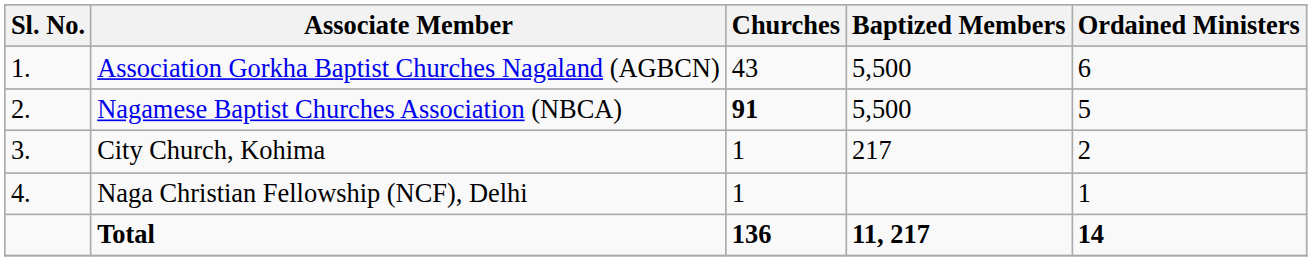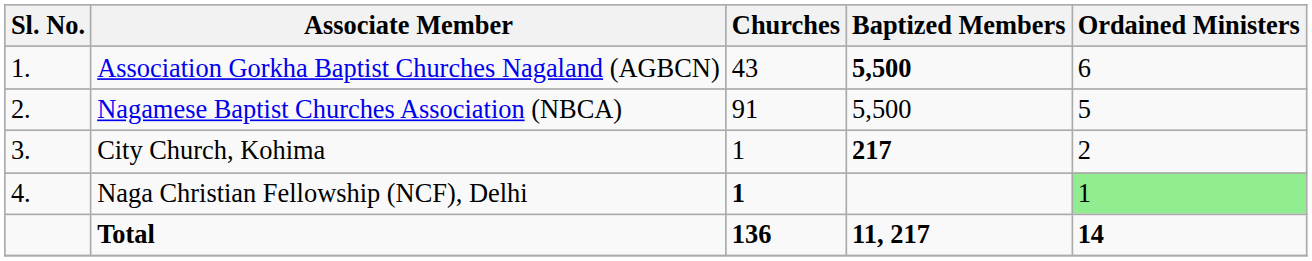(882, 67) normal -> (882, 67) bold
(745, 109) bold -> (745, 109) normal
(872, 151) normal -> (872, 151) bold
(738, 192) normal -> (738, 192) bold
(1084, 192) no background -> (1084, 192) lightgreen background
